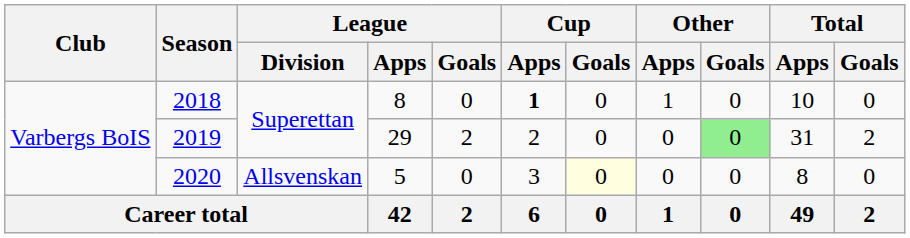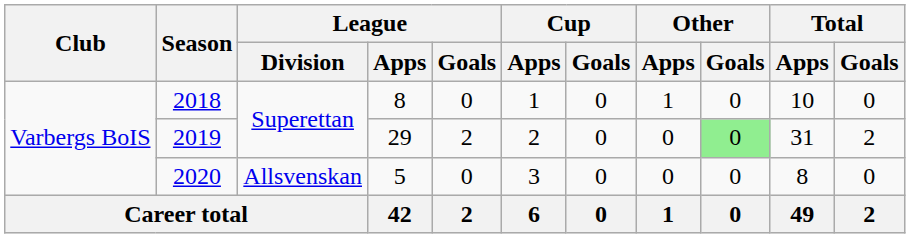(534, 99) bold -> (534, 99) normal
(601, 175) lightyellow background -> (601, 175) no background
